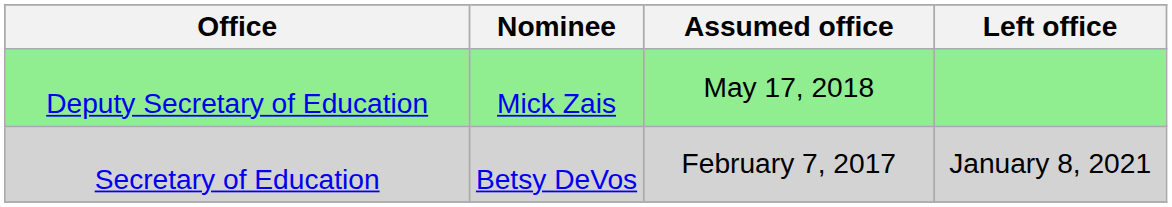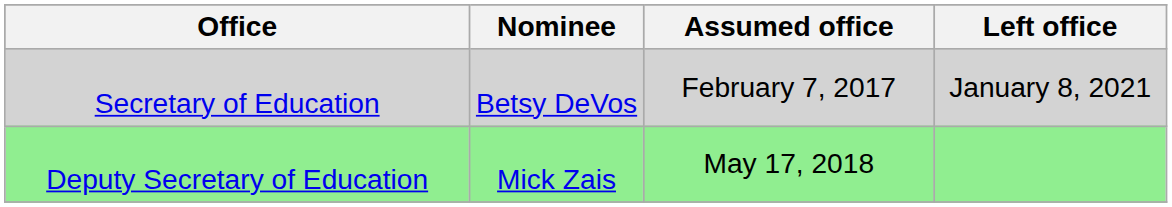rows swapped: (237, 179) <-> (237, 103)
